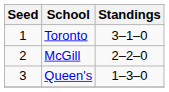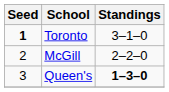(23, 35) normal -> (23, 35) bold
(130, 76) normal -> (130, 76) bold
